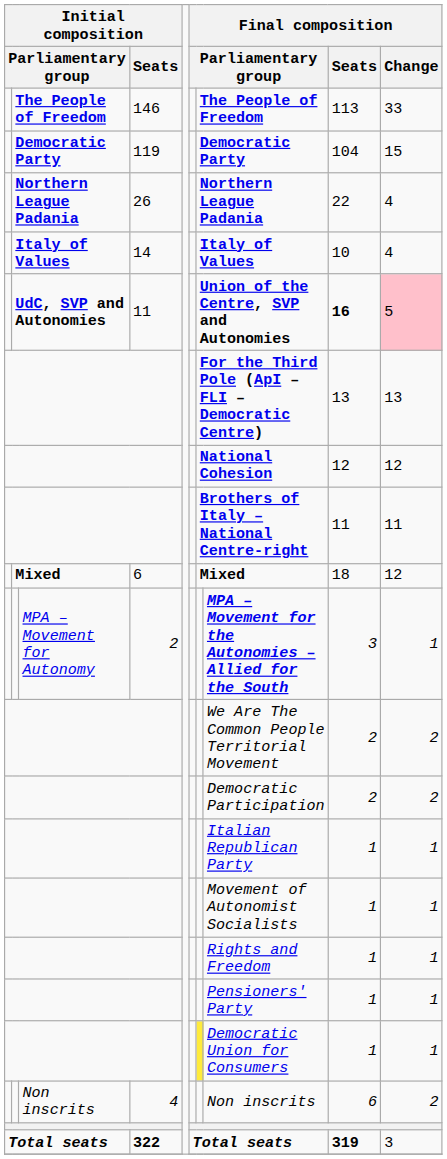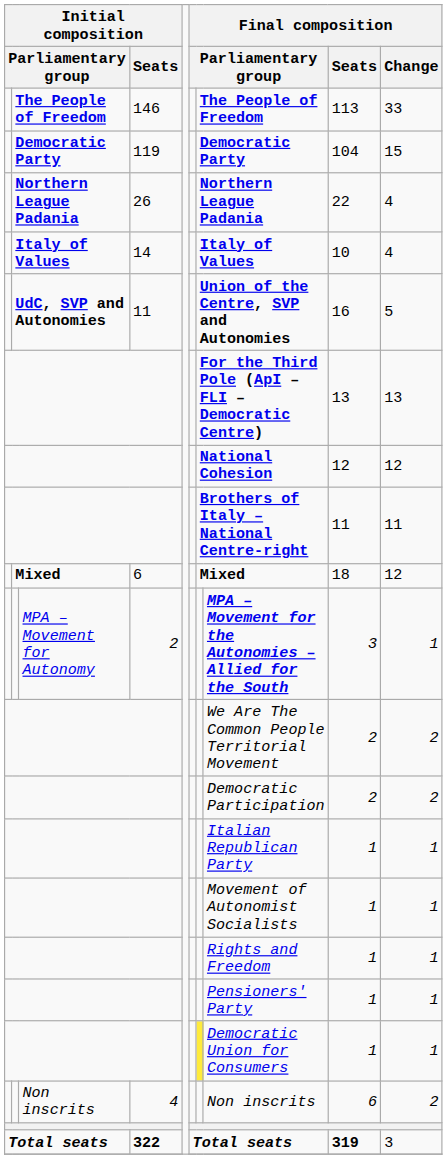(341, 312) bold -> (341, 312) normal
(389, 312) pink background -> (389, 312) no background
